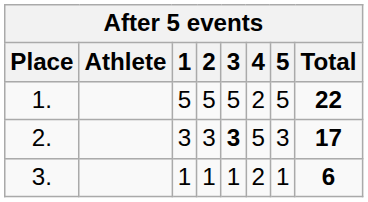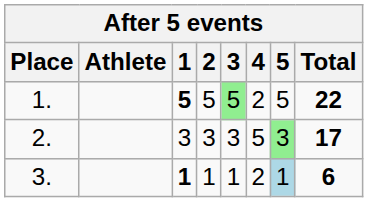(184, 100) normal -> (184, 100) bold
(234, 100) no background -> (234, 100) lightgreen background
(234, 138) bold -> (234, 138) normal
(283, 138) no background -> (283, 138) lightgreen background
(184, 176) normal -> (184, 176) bold
(283, 176) no background -> (283, 176) lightblue background
